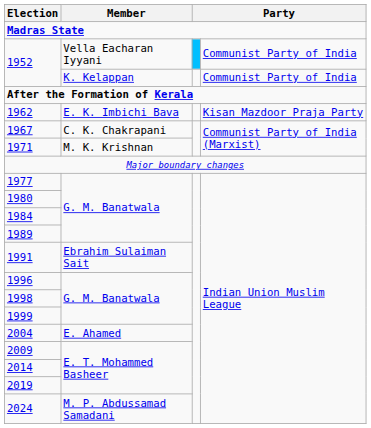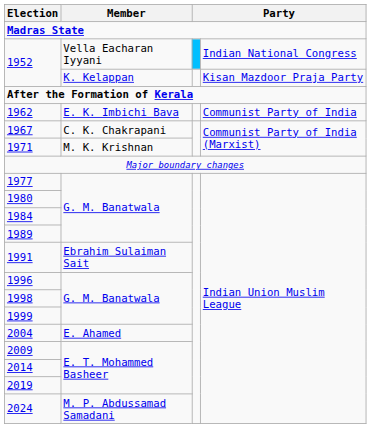(280, 54) Communist Party of India -> (280, 54) Indian National Congress
(280, 78) Communist Party of India -> (283, 78) Kisan Mazdoor Praja Party
(283, 112) Kisan Mazdoor Praja Party -> (280, 112) Communist Party of India
